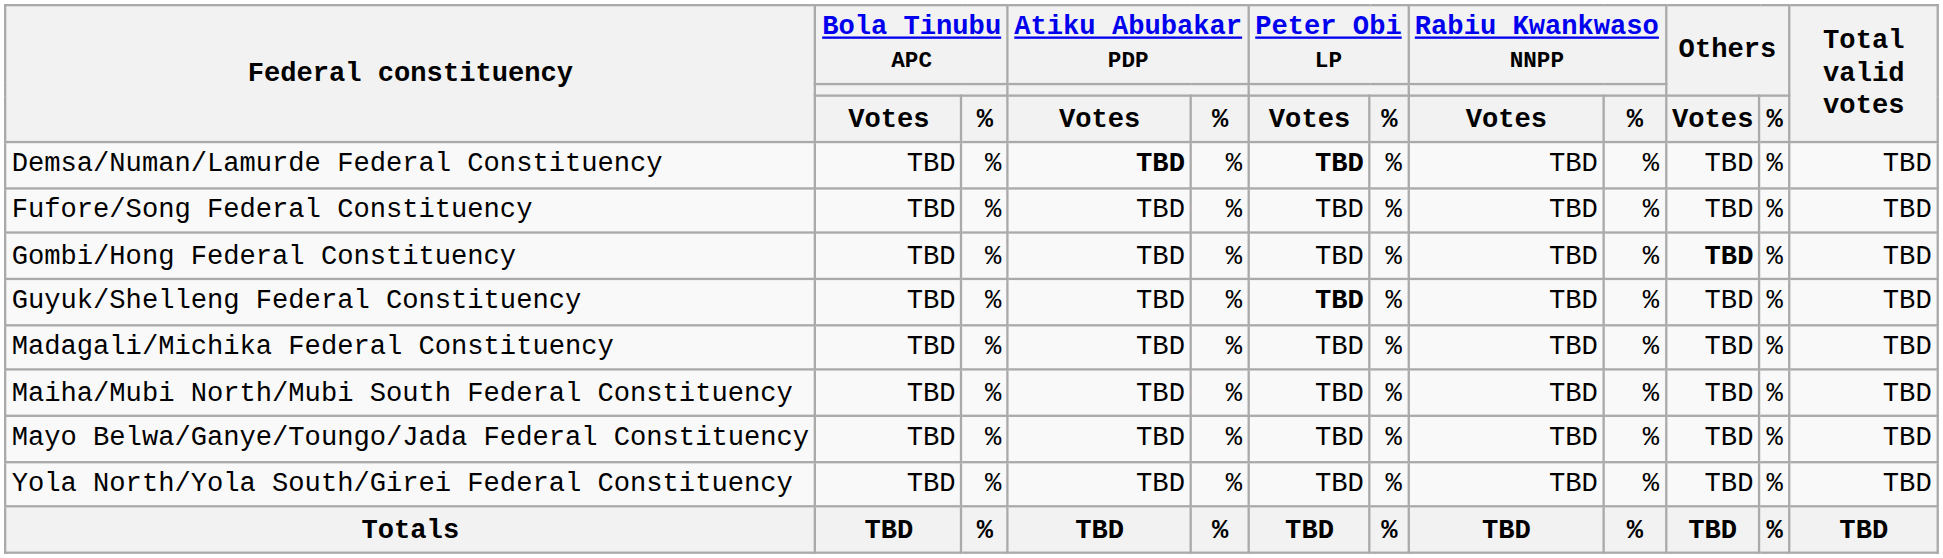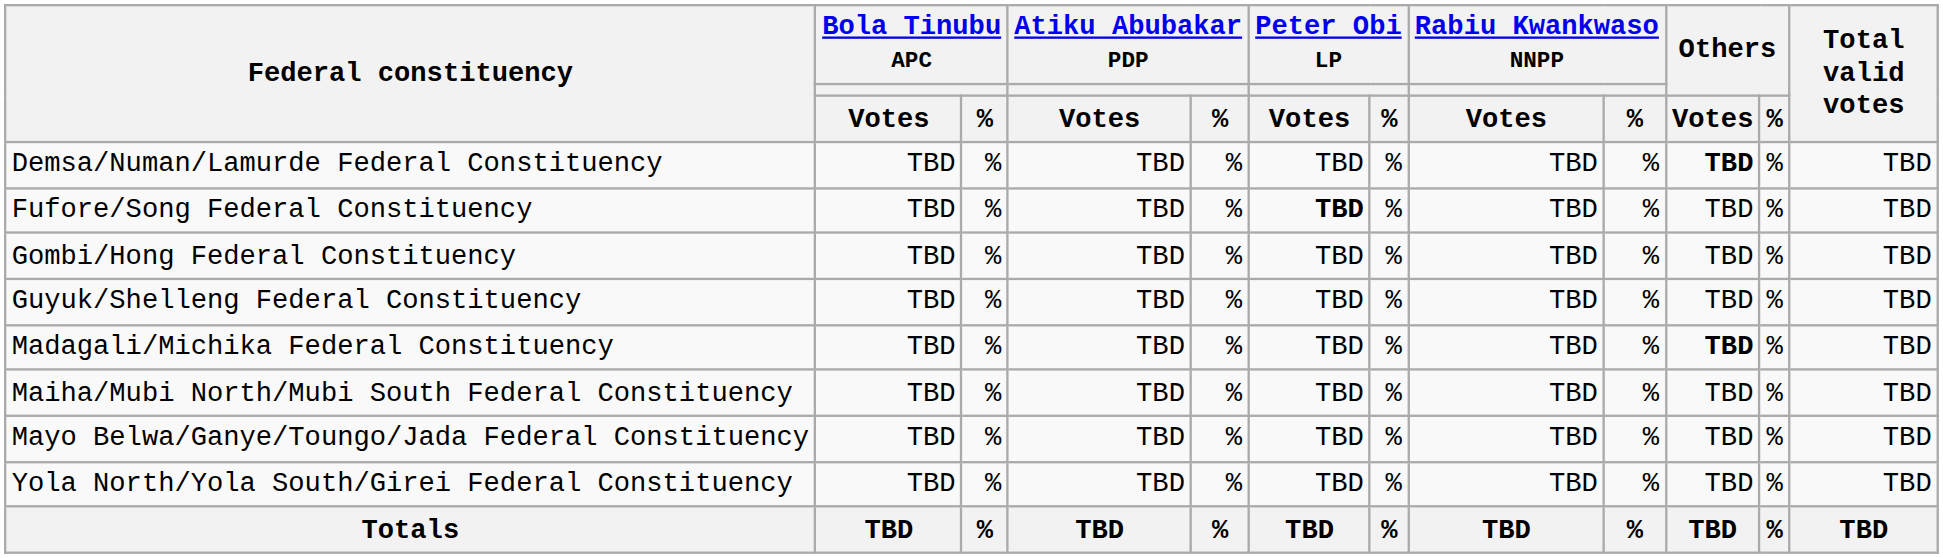(1161, 164) bold -> (1161, 164) normal
(1339, 164) bold -> (1339, 164) normal
(1729, 164) normal -> (1729, 164) bold
(1339, 210) normal -> (1339, 210) bold
(1729, 256) bold -> (1729, 256) normal
(1339, 301) bold -> (1339, 301) normal
(1729, 347) normal -> (1729, 347) bold
